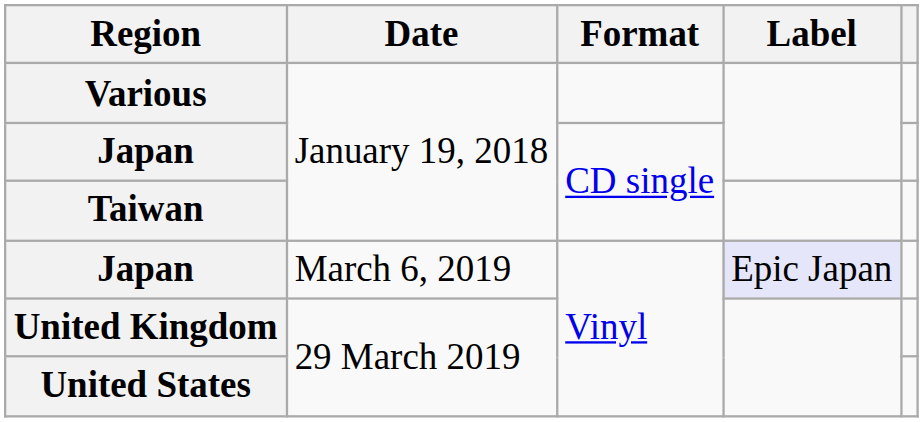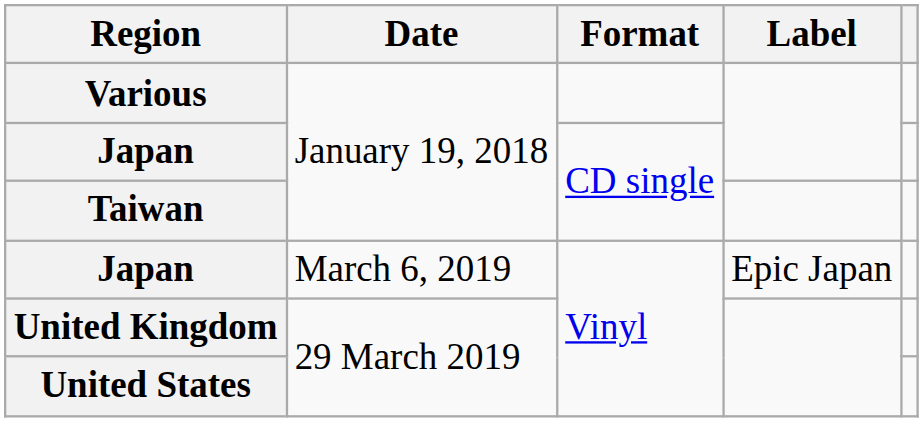(812, 268) lavender background -> (812, 268) no background
